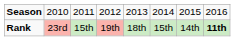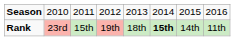(163, 28) normal -> (163, 28) bold
(217, 28) bold -> (217, 28) normal
